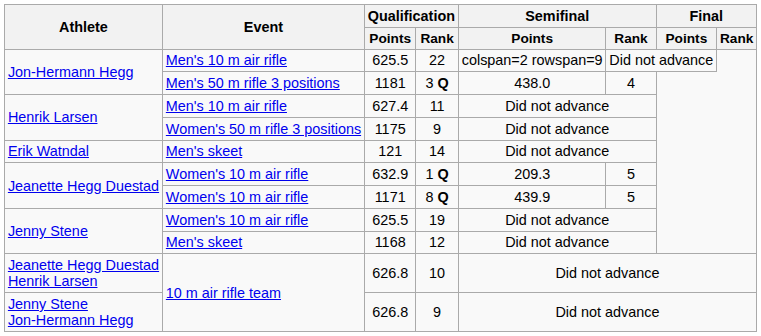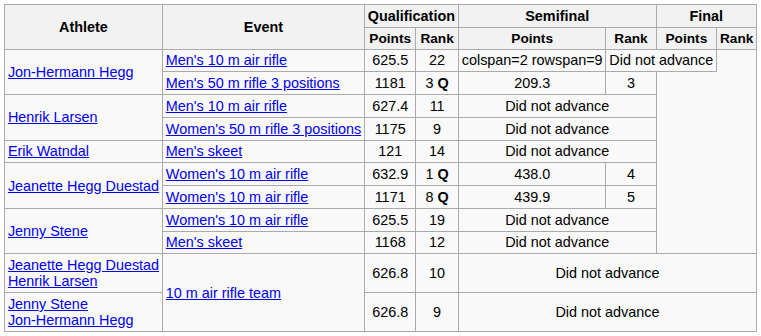(532, 83) 438.0 -> (532, 83) 209.3
(631, 83) 4 -> (631, 83) 3
(532, 174) 209.3 -> (532, 174) 438.0
(631, 174) 5 -> (631, 174) 4
